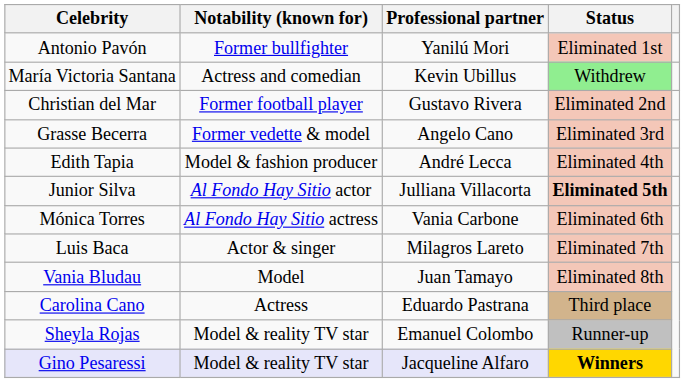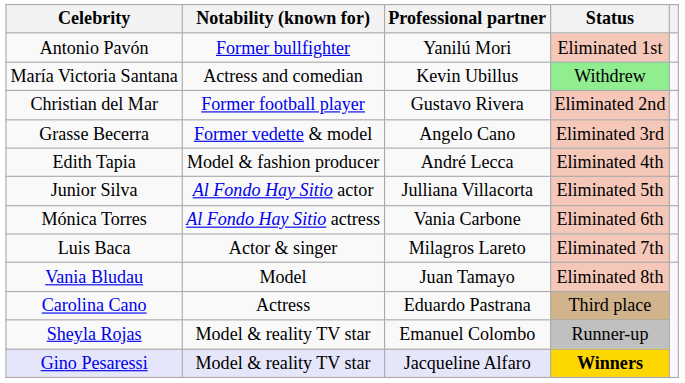(610, 190) bold -> (610, 190) normal
